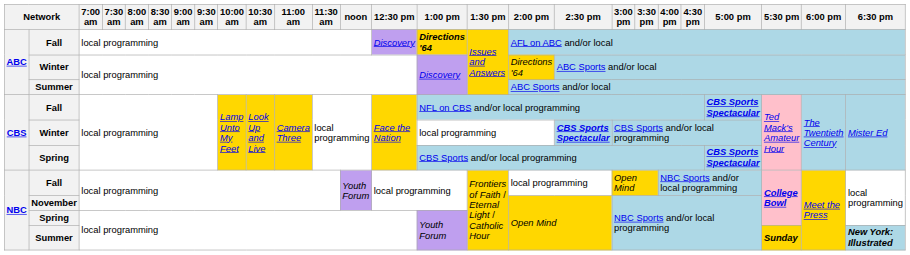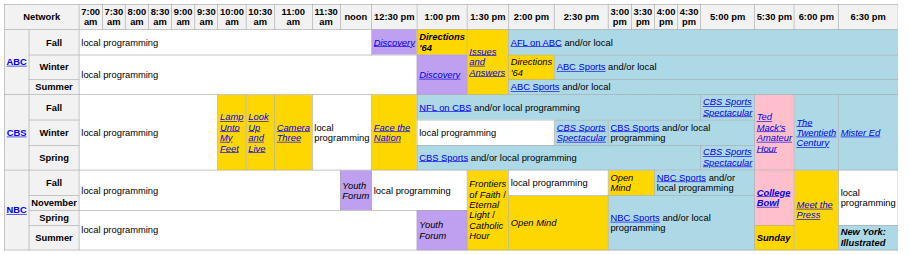(733, 108) bold -> (728, 108) normal
(583, 133) bold -> (581, 133) normal
(733, 158) bold -> (728, 158) normal
